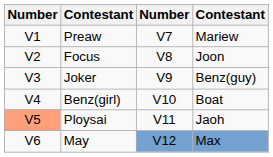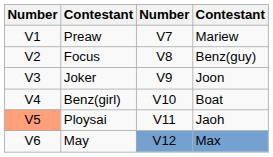(210, 57) Joon -> (226, 57) Benz(guy)
(226, 78) Benz(guy) -> (210, 78) Joon
